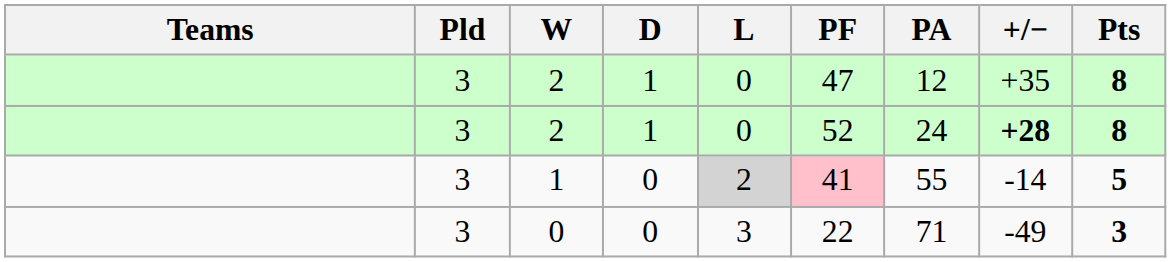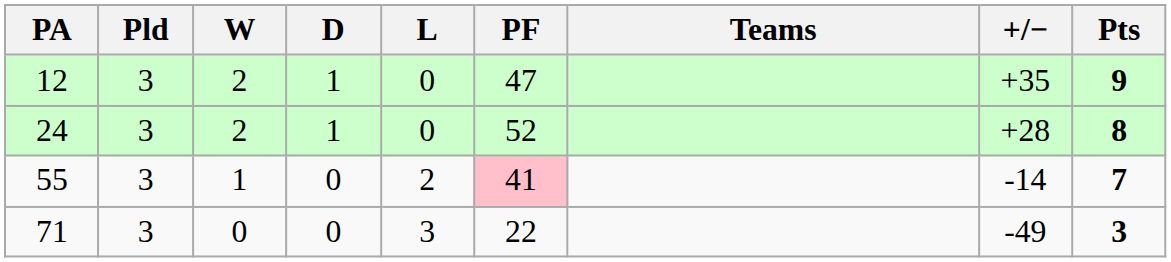columns swapped: (210, 29) <-> (931, 29)
(1119, 79) 8 -> (1119, 79) 9
(1025, 130) bold -> (1025, 130) normal
(744, 180) lightgrey background -> (427, 180) no background
(1119, 180) 5 -> (1119, 180) 7
